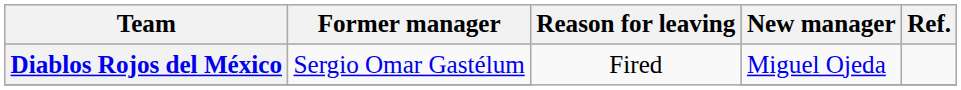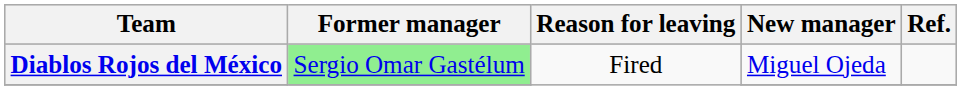(409, 64) no background -> (409, 64) lightgreen background
